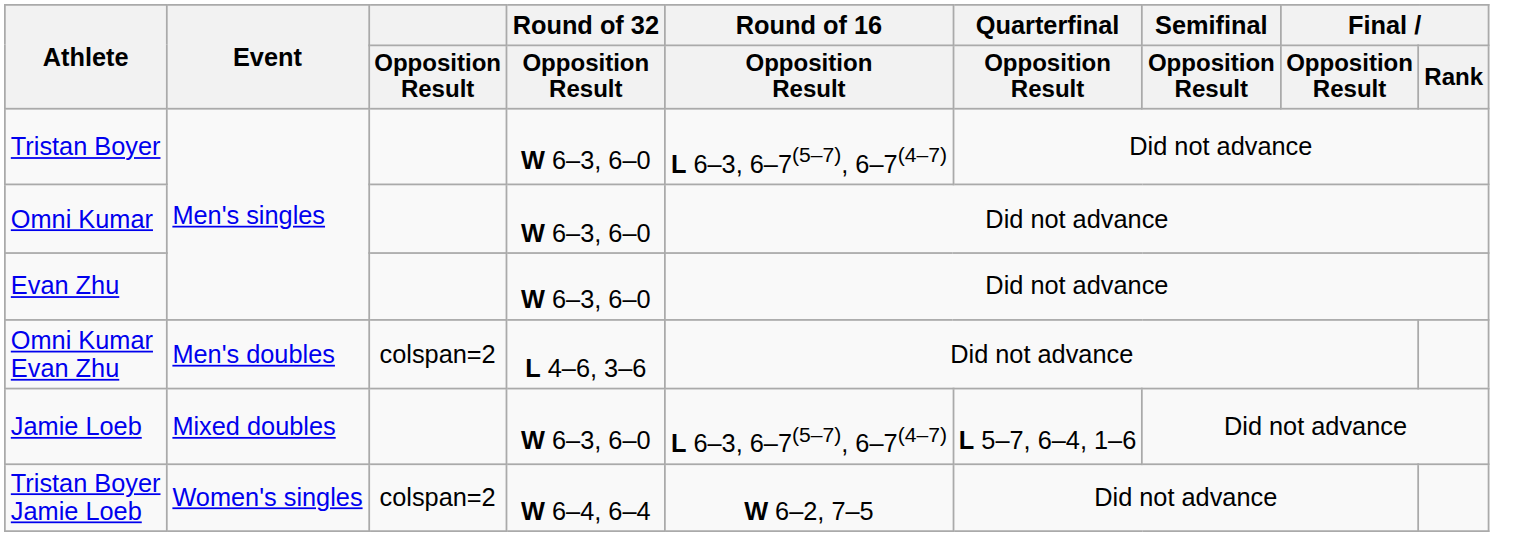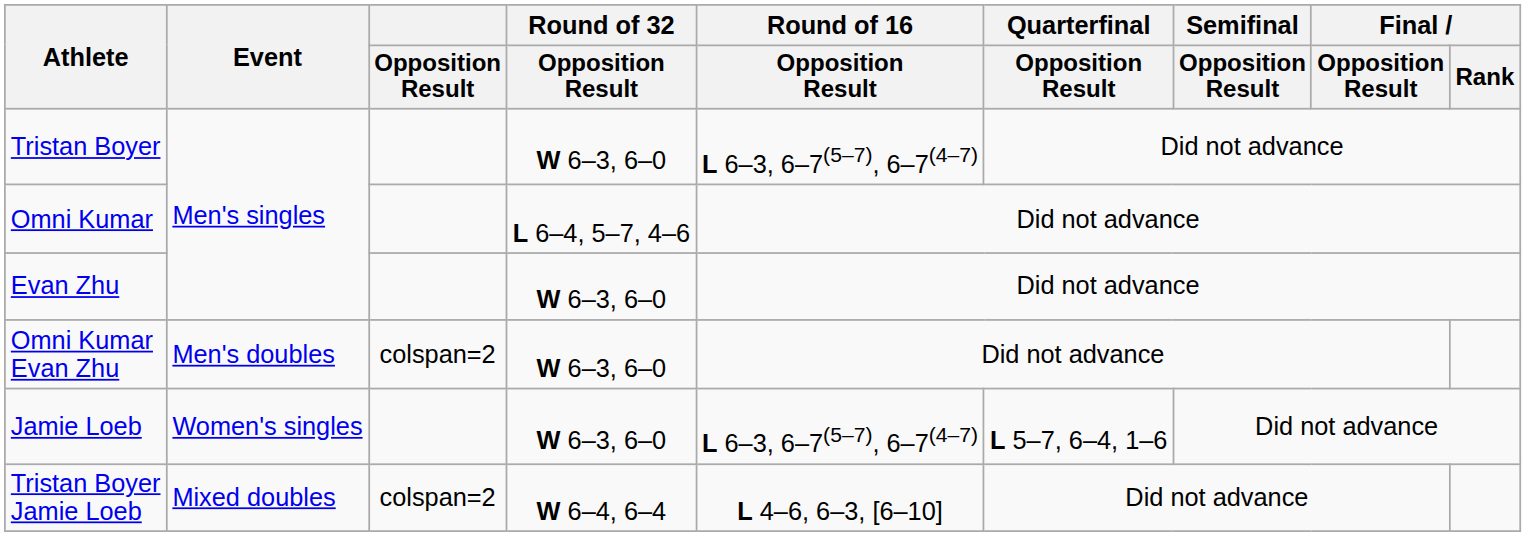(586, 233) W 6–3, 6–0 -> (601, 233) L 6–4, 5–7, 4–6
(586, 369) L 4–6, 3–6 -> (601, 369) W 6–3, 6–0
(254, 426) Mixed doubles -> (267, 426) Women's singles
(267, 498) Women's singles -> (254, 498) Mixed doubles
(809, 512) W 6–2, 7–5 -> (840, 512) L 4–6, 6–3, [6–10]
